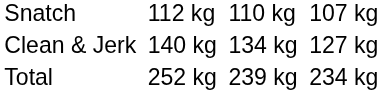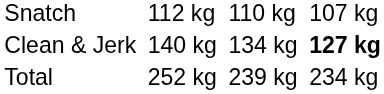(344, 45) normal -> (345, 45) bold
